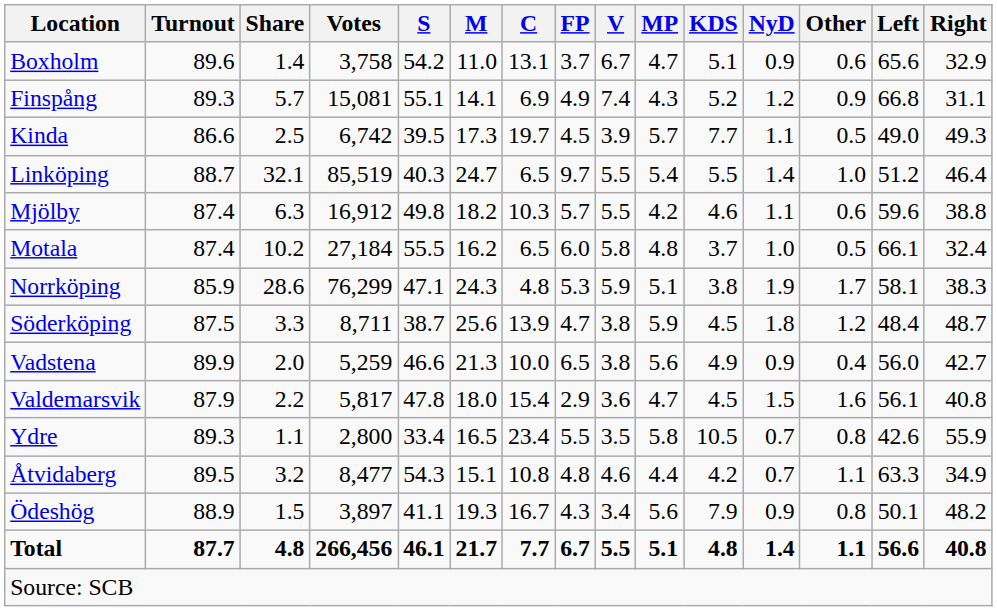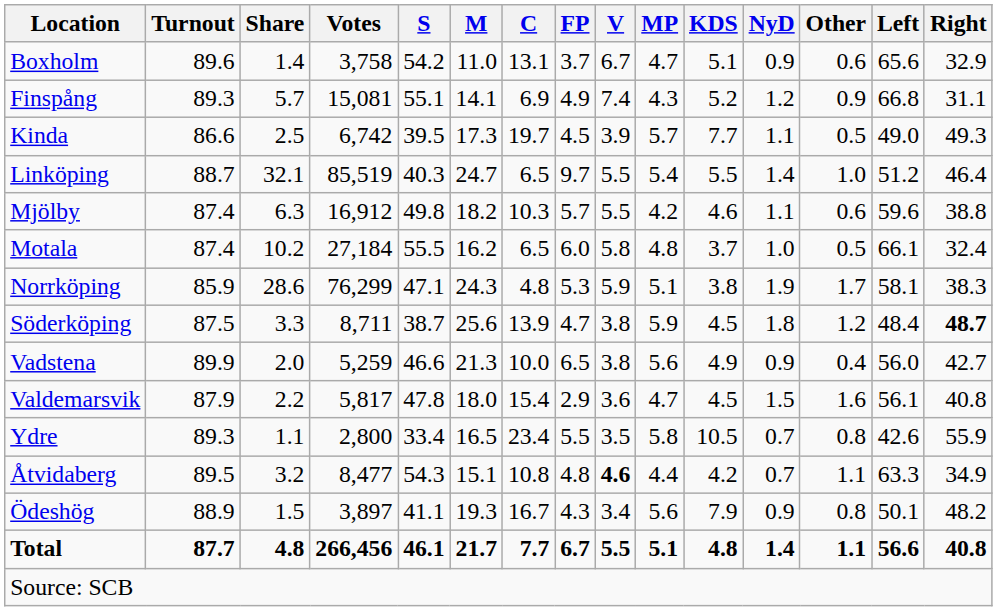(966, 323) normal -> (966, 323) bold
(616, 473) normal -> (616, 473) bold
